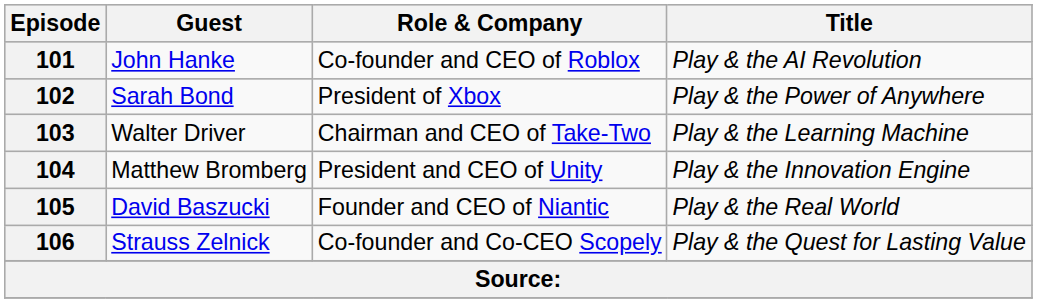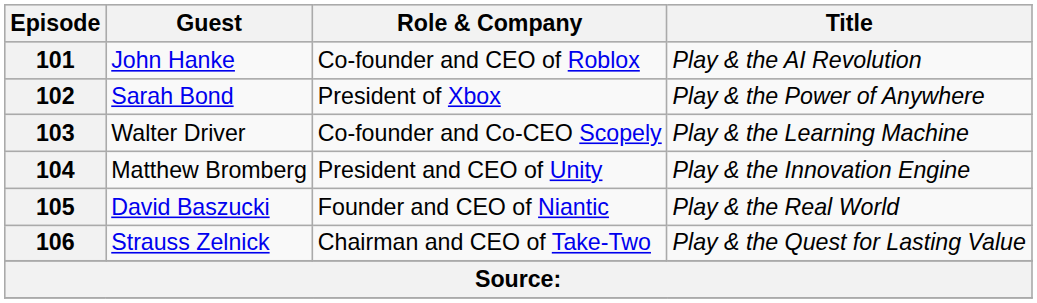(484, 133) Chairman and CEO of Take-Two -> (490, 133) Co-founder and Co-CEO Scopely
(490, 243) Co-founder and Co-CEO Scopely -> (484, 243) Chairman and CEO of Take-Two
